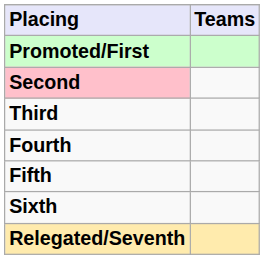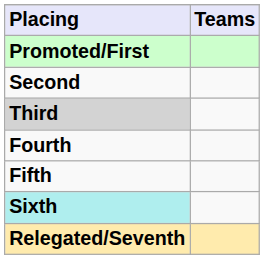(45, 82) pink background -> (45, 82) no background
(34, 113) no background -> (34, 113) lightgrey background
(33, 207) no background -> (33, 207) paleturquoise background
